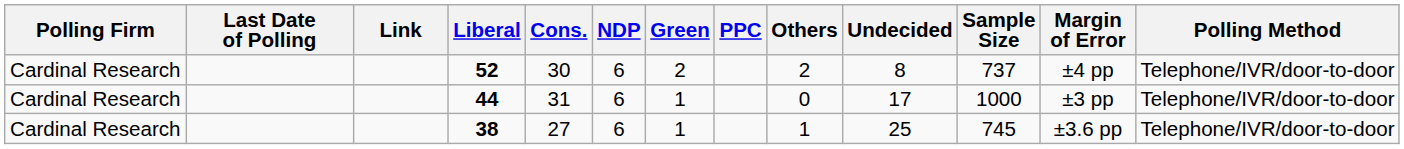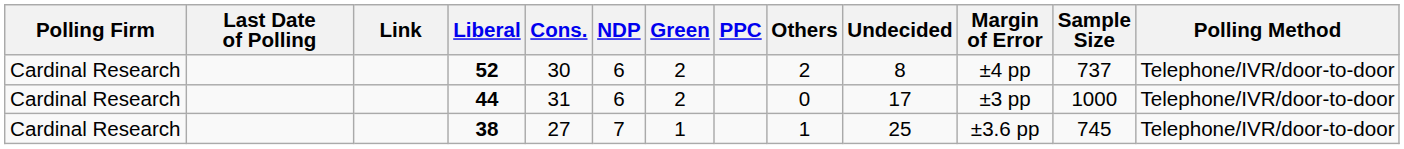columns swapped: (1088, 30) <-> (999, 30)
(680, 99) 1 -> (680, 99) 2
(619, 129) 6 -> (619, 129) 7
